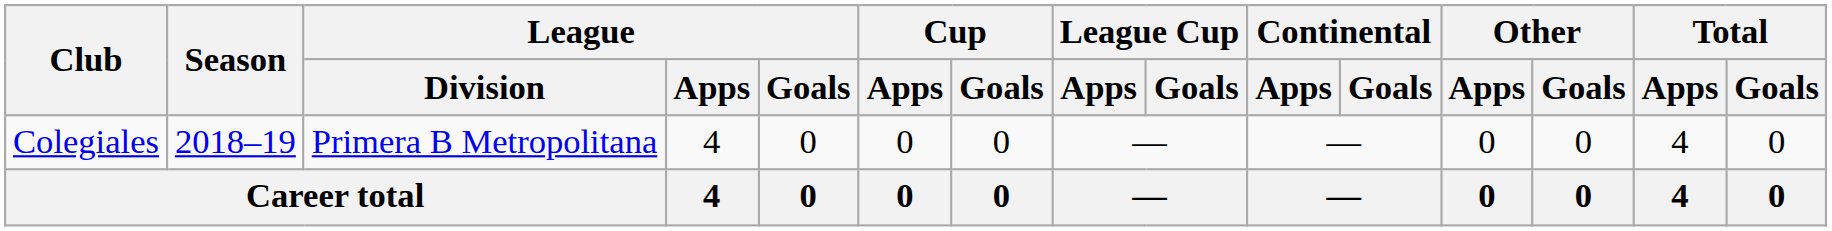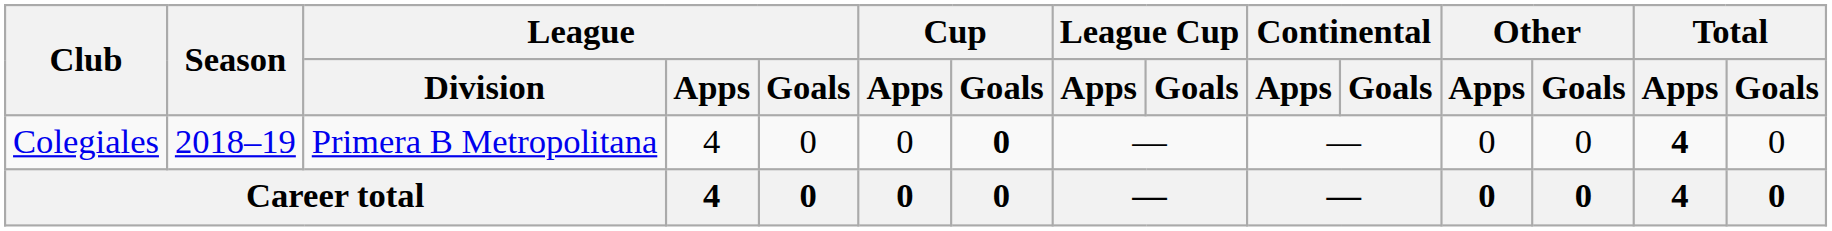(1001, 141) normal -> (1001, 141) bold
(1680, 141) normal -> (1680, 141) bold
